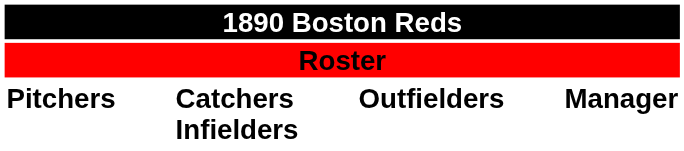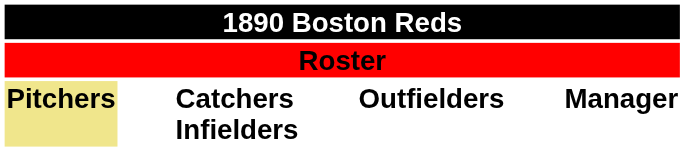(61, 98) no background -> (61, 98) khaki background
